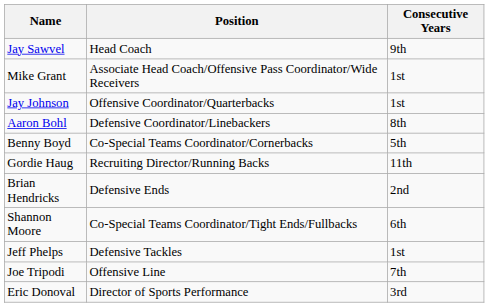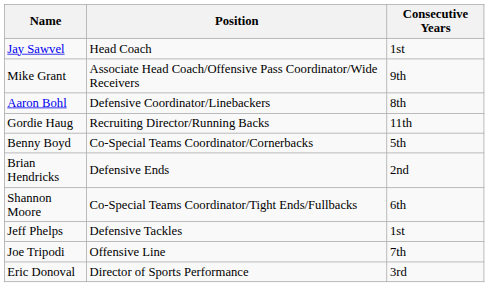(398, 48) 9th -> (397, 48) 1st
(397, 75) 1st -> (398, 75) 9th
- row: (38, 103)
rows swapped: (39, 143) <-> (40, 163)
